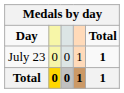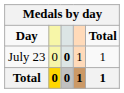(67, 57) normal -> (67, 57) bold
(103, 57) bold -> (103, 57) normal
